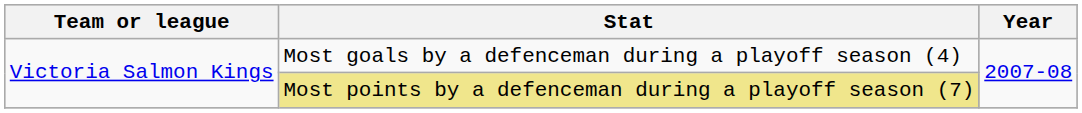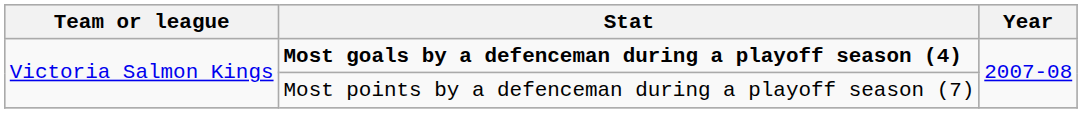(623, 56) normal -> (623, 56) bold
(629, 90) khaki background -> (629, 90) no background
